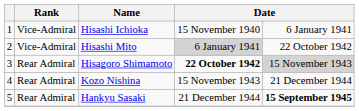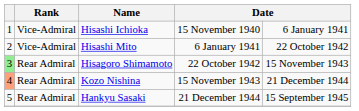(227, 47) lightgrey background -> (227, 47) no background
(9, 64) no background -> (9, 64) lightgreen background
(223, 64) bold -> (224, 64) normal
(310, 64) lightgrey background -> (307, 64) no background
(9, 81) no background -> (9, 81) lightsalmon background
(308, 98) bold -> (307, 98) normal
